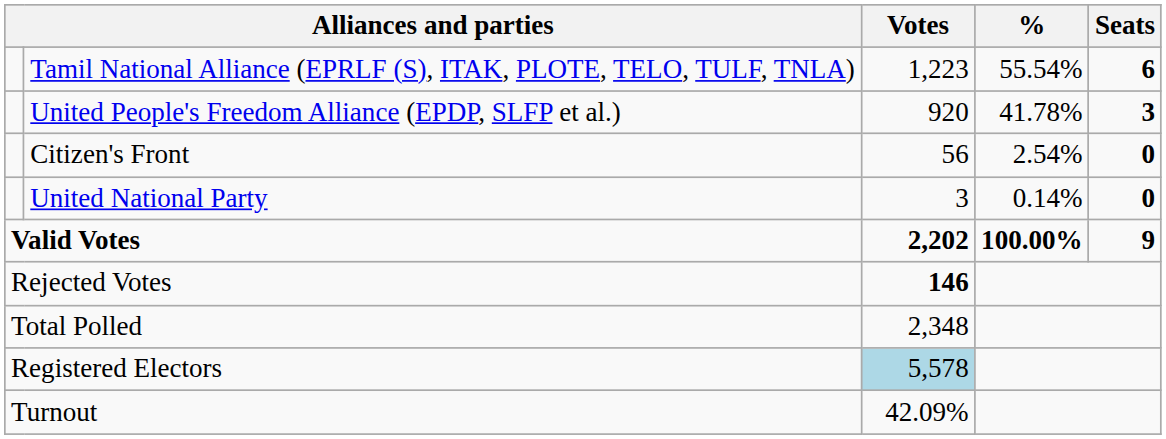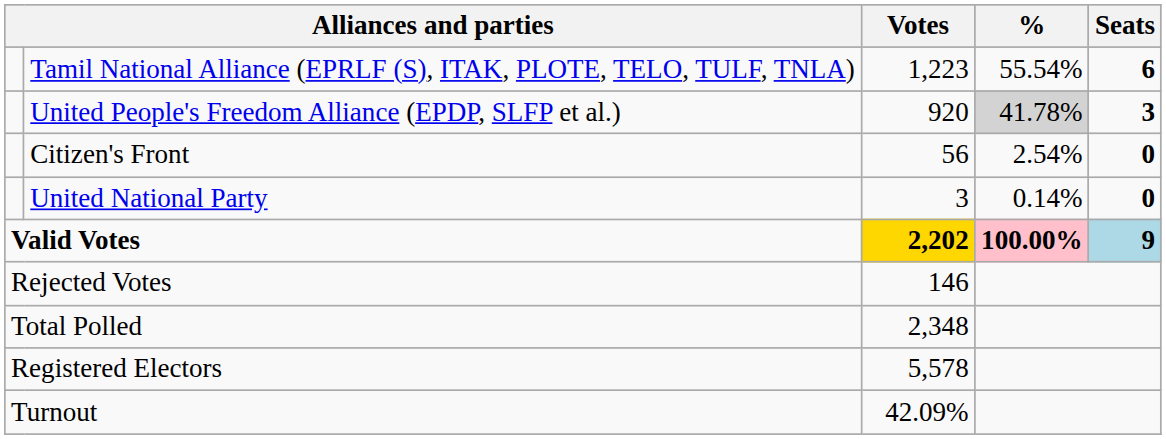(1041, 111) no background -> (1041, 111) lightgrey background
(938, 240) no background -> (938, 240) gold background
(1032, 240) no background -> (1032, 240) pink background
(1148, 240) no background -> (1148, 240) lightblue background
(948, 283) bold -> (948, 283) normal
(938, 369) lightblue background -> (938, 369) no background
